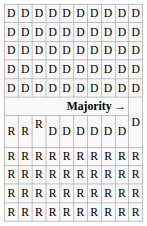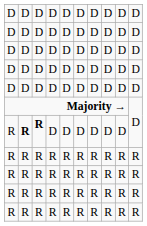(25, 131) normal -> (25, 131) bold
(39, 124) normal -> (39, 124) bold
